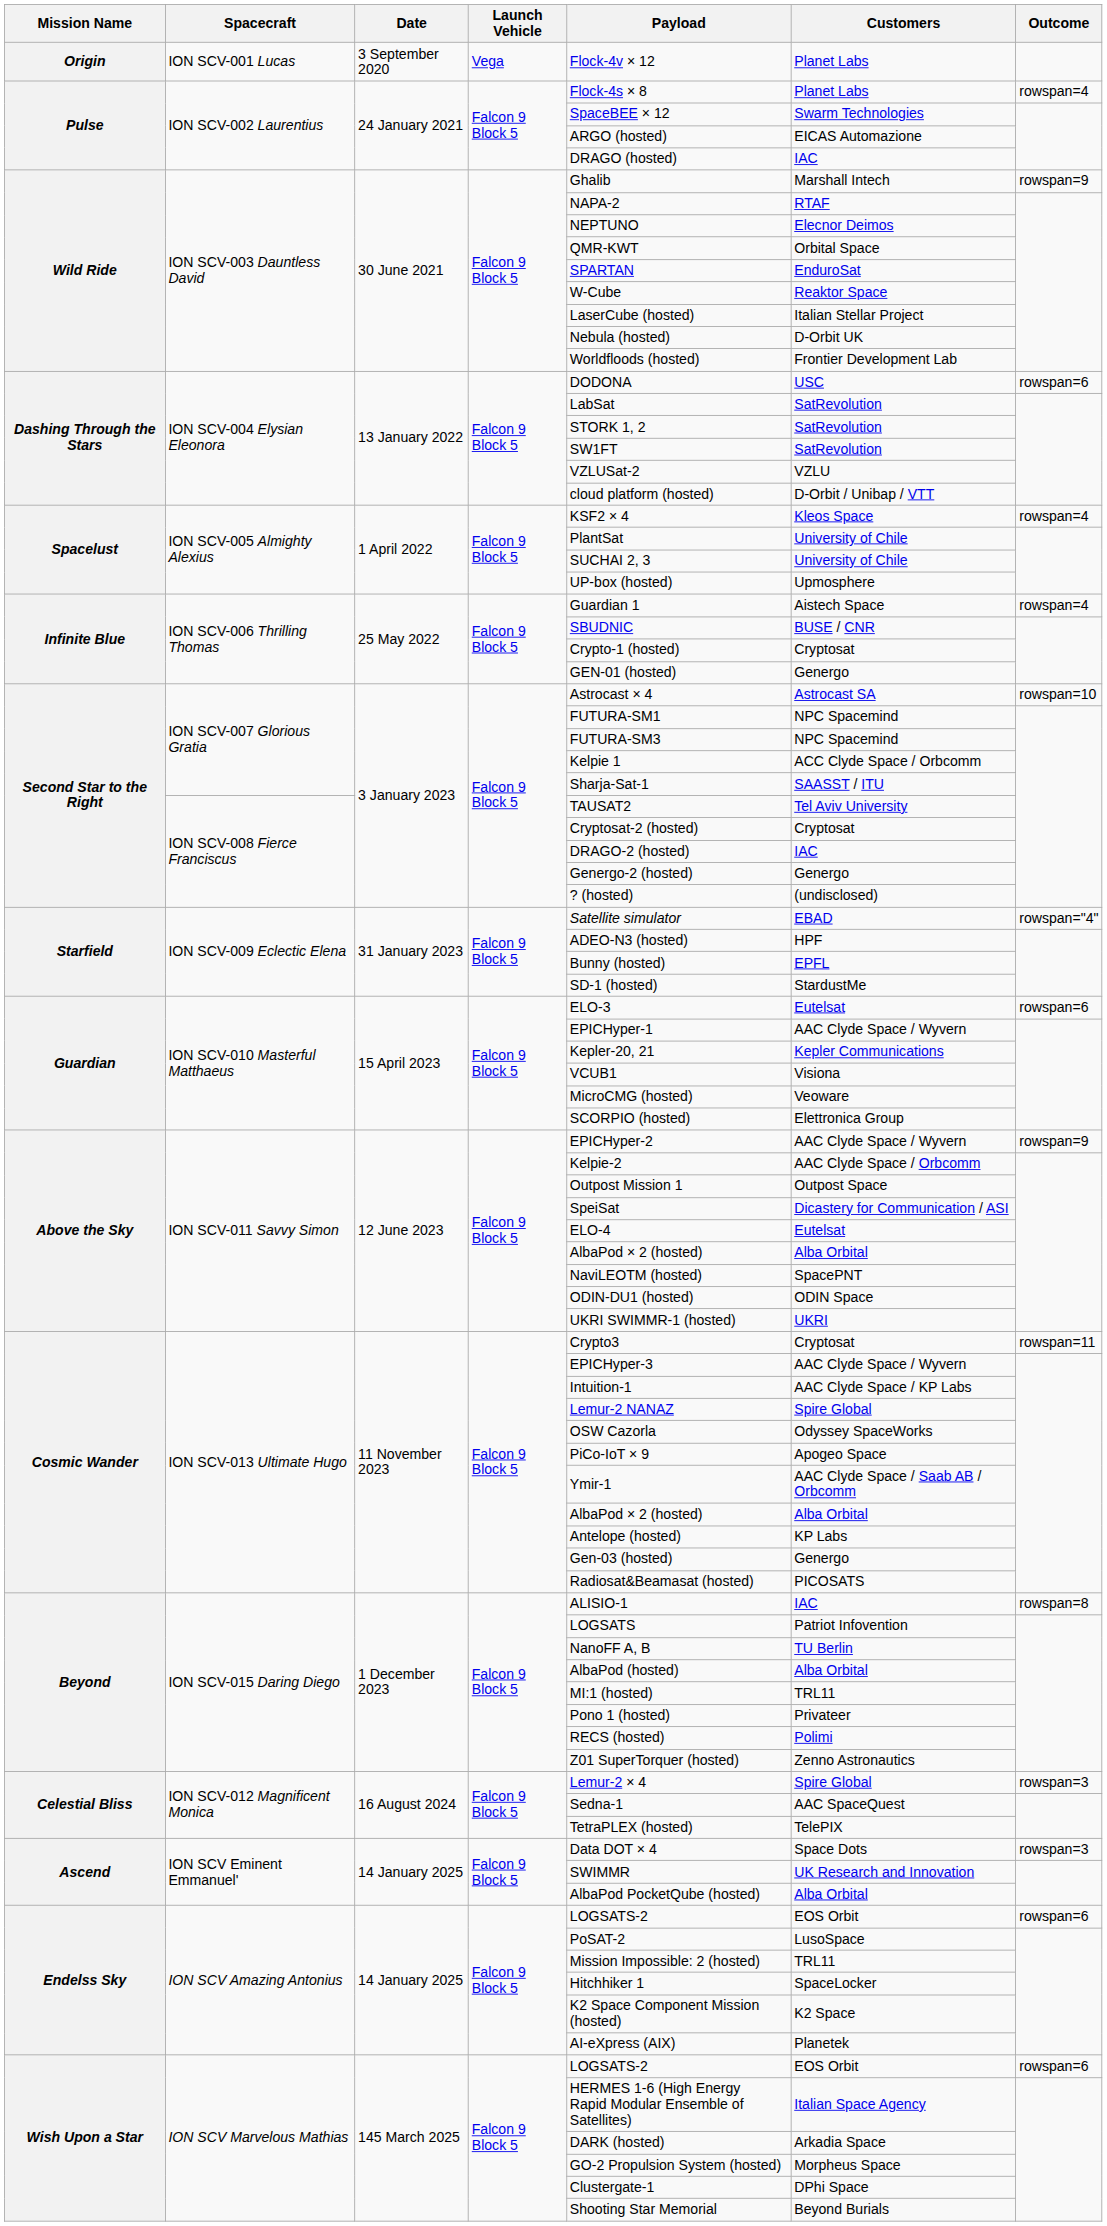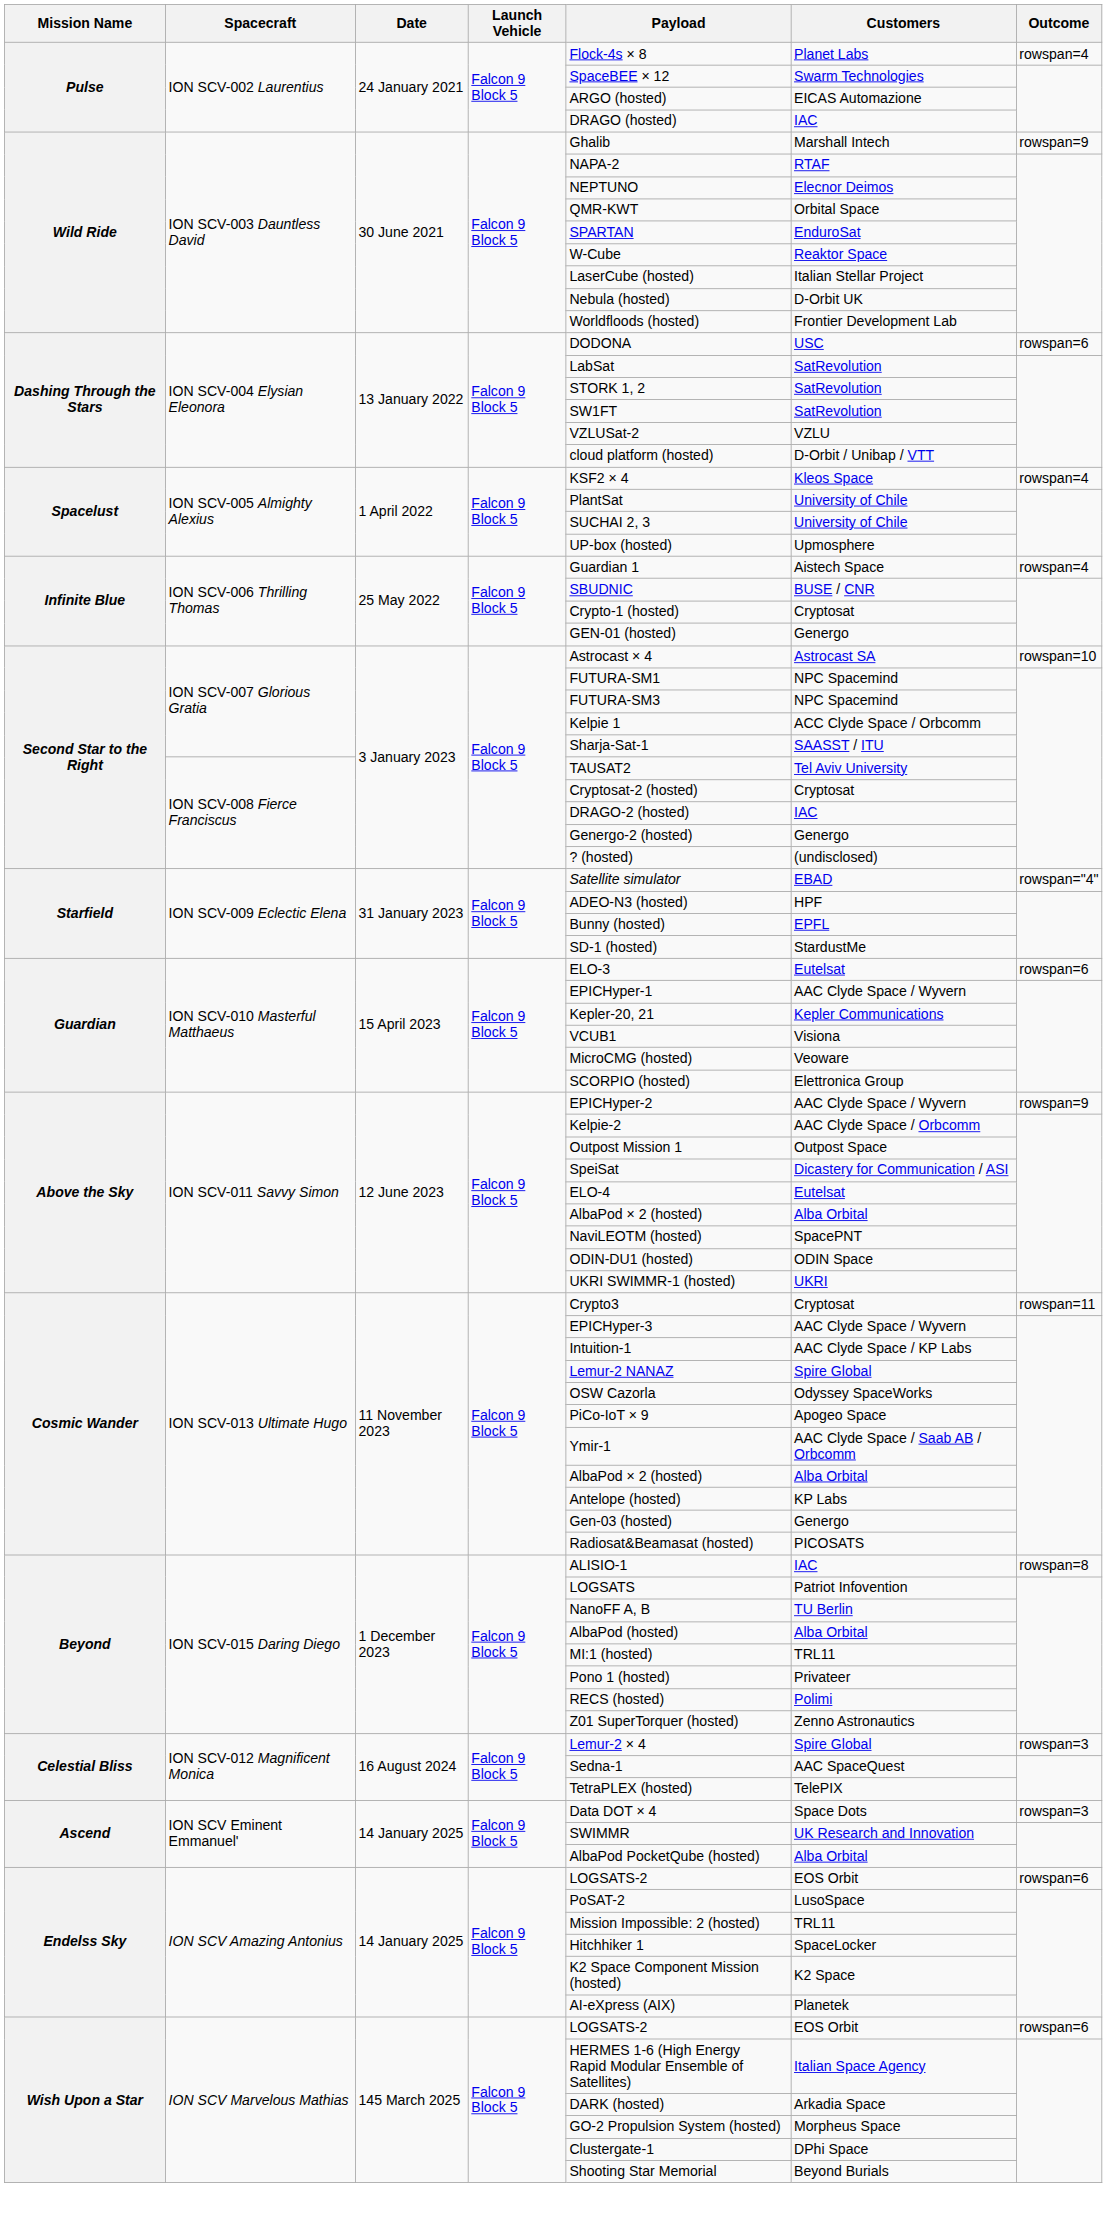- row: (85, 61)
